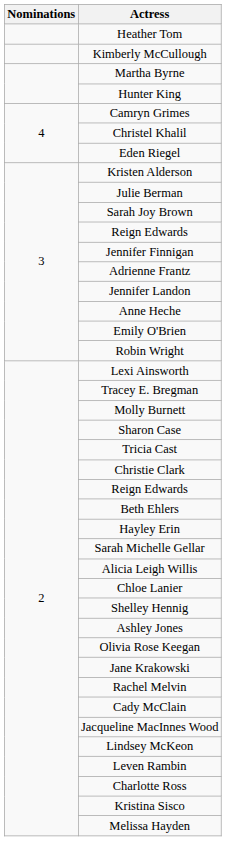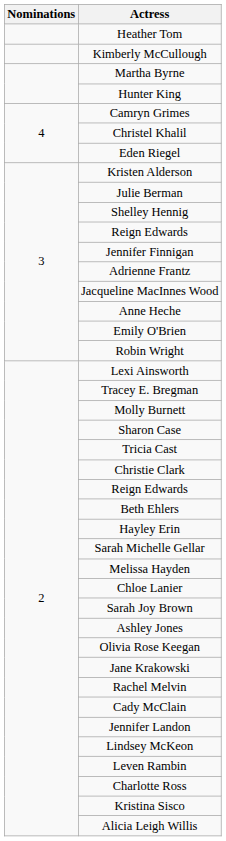(150, 212) Sarah Joy Brown -> (150, 212) Shelley Hennig
(150, 291) Jennifer Landon -> (150, 291) Jacqueline MacInnes Wood
(150, 568) Alicia Leigh Willis -> (150, 568) Melissa Hayden
(150, 608) Shelley Hennig -> (150, 608) Sarah Joy Brown
(150, 726) Jacqueline MacInnes Wood -> (150, 726) Jennifer Landon
(150, 825) Melissa Hayden -> (150, 825) Alicia Leigh Willis
